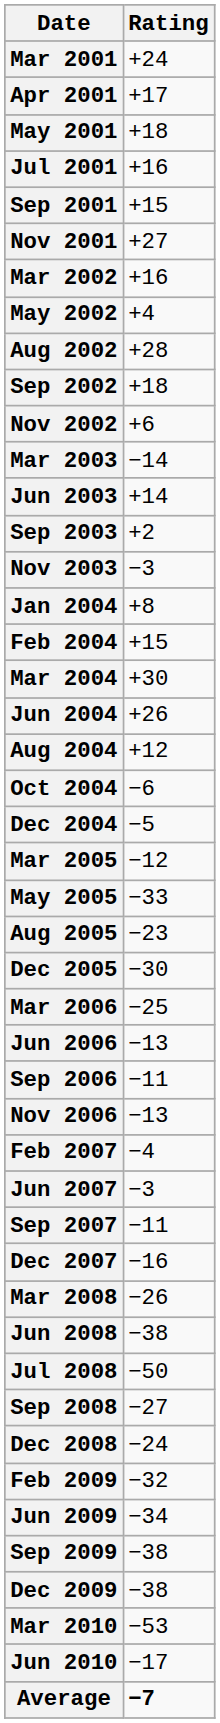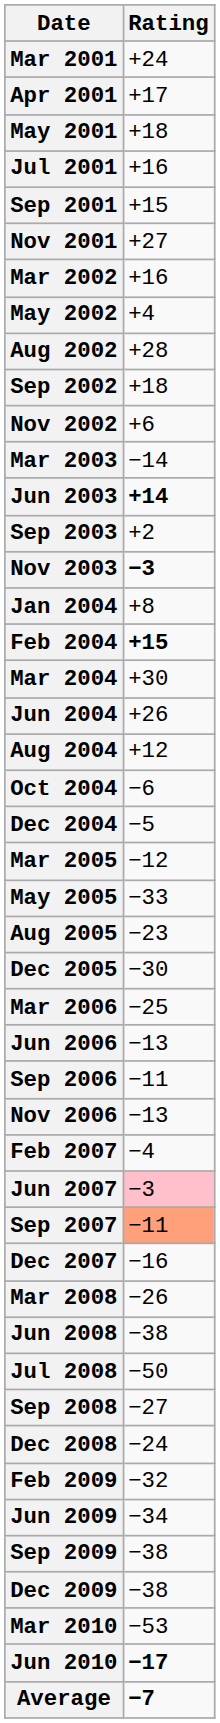(148, 497) normal -> (148, 497) bold
(142, 570) normal -> (142, 570) bold
(148, 643) normal -> (148, 643) bold
(142, 1189) no background -> (142, 1189) pink background
(148, 1226) no background -> (148, 1226) lightsalmon background
(148, 1663) normal -> (148, 1663) bold
